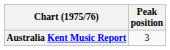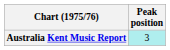(147, 38) no background -> (147, 38) paleturquoise background
